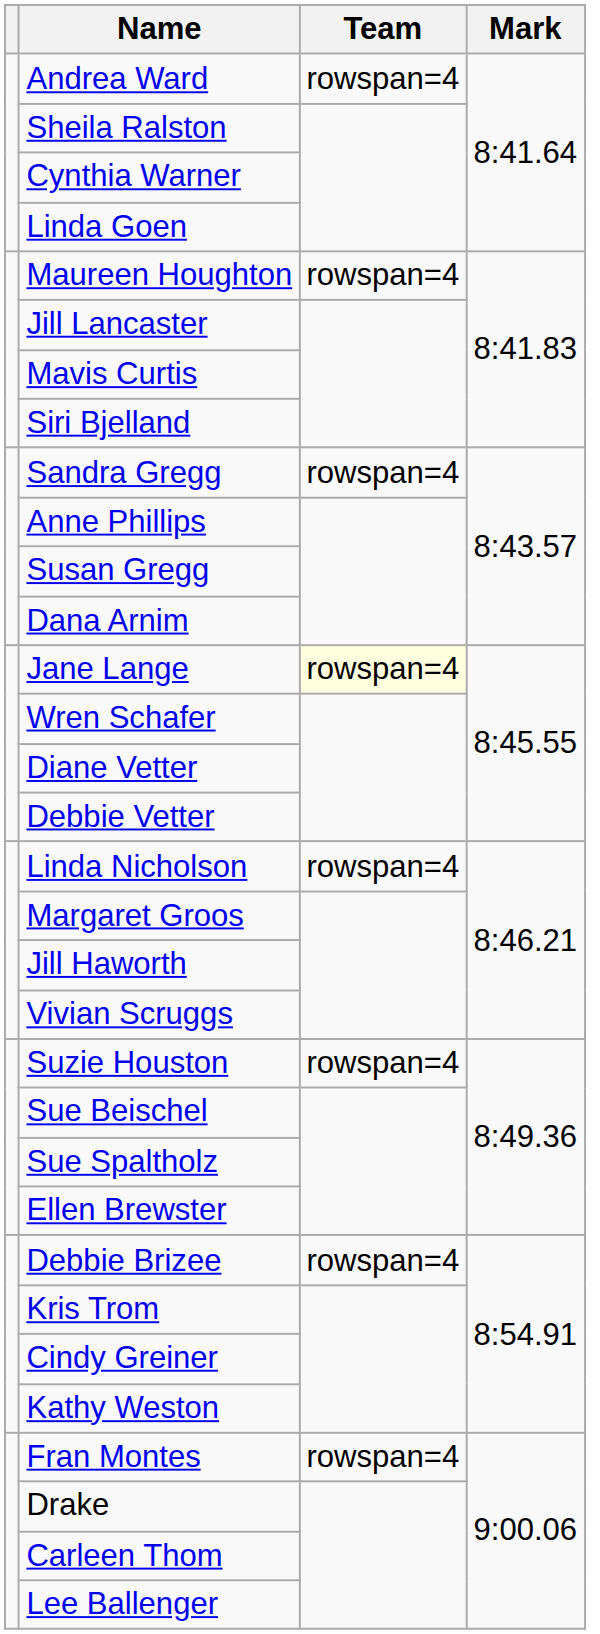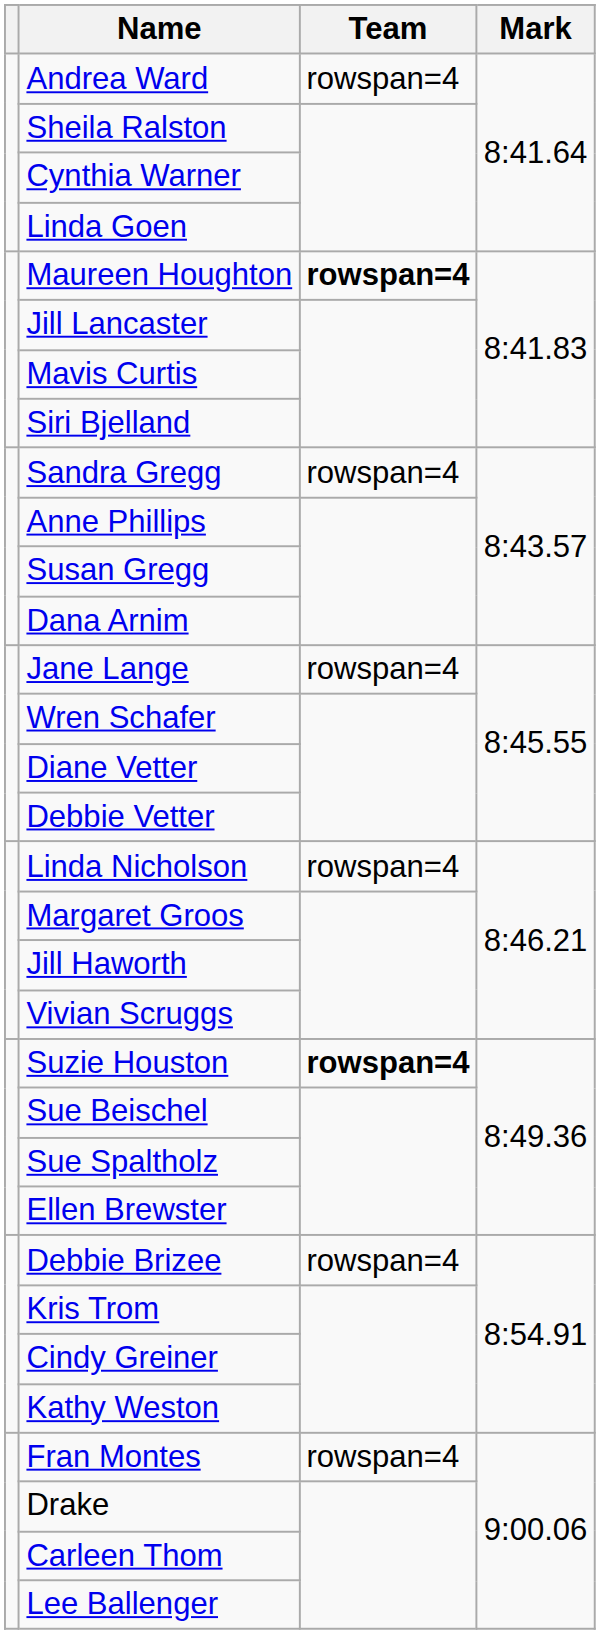(383, 275) normal -> (388, 275) bold
(383, 669) lightyellow background -> (383, 669) no background
(383, 1062) normal -> (388, 1062) bold
